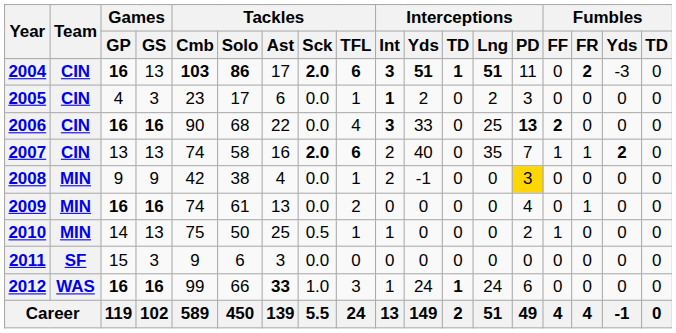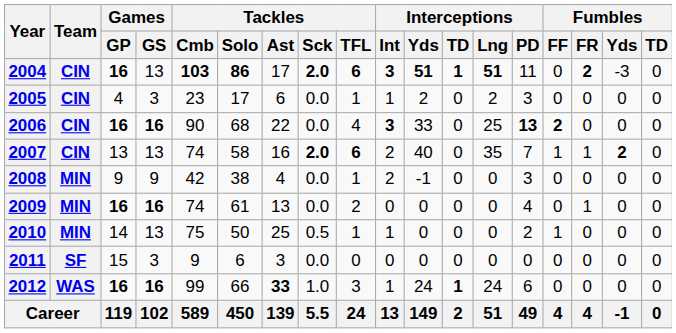(390, 98) bold -> (390, 98) normal
(528, 179) gold background -> (528, 179) no background
